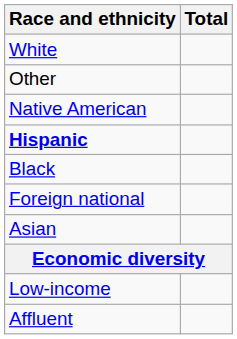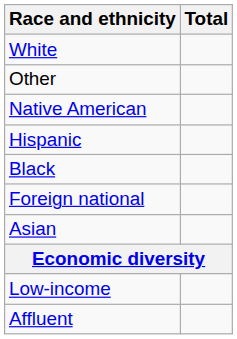(48, 139) bold -> (45, 139) normal
